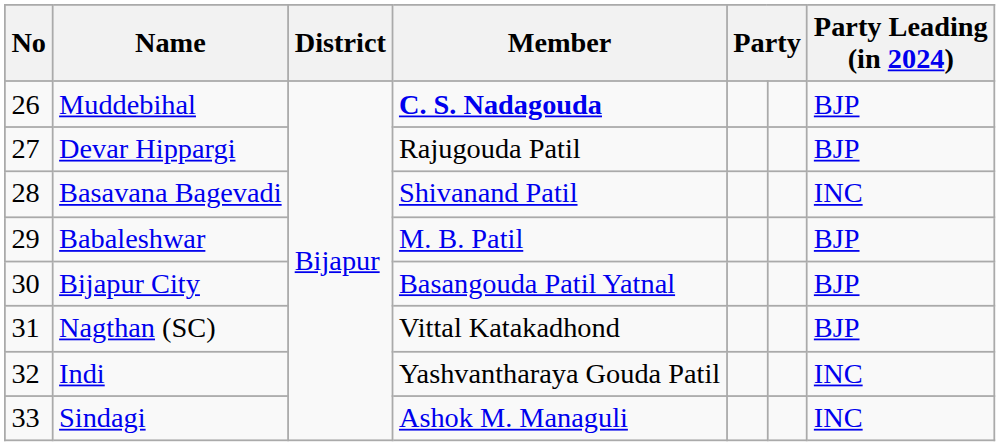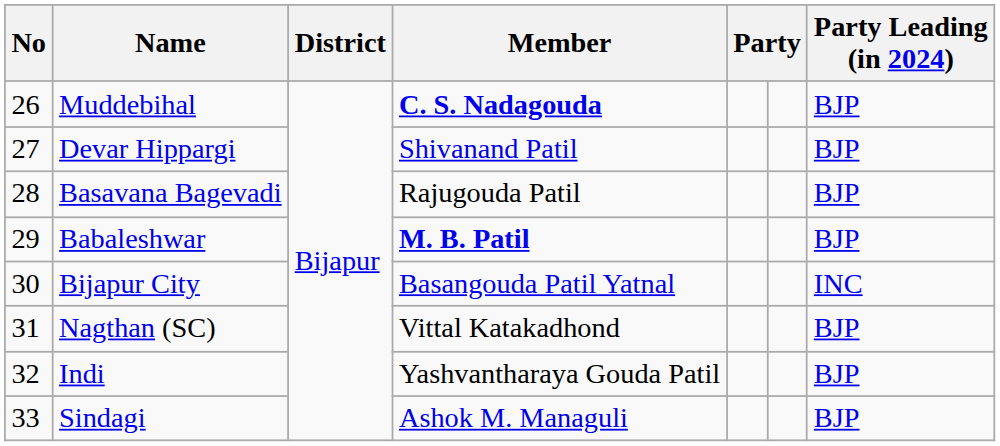(490, 148) Rajugouda Patil -> (488, 148) Shivanand Patil
(488, 193) Shivanand Patil -> (490, 193) Rajugouda Patil
(838, 193) INC -> (837, 193) BJP
(461, 238) normal -> (464, 238) bold
(837, 283) BJP -> (838, 283) INC
(838, 373) INC -> (837, 373) BJP
(838, 418) INC -> (837, 418) BJP
